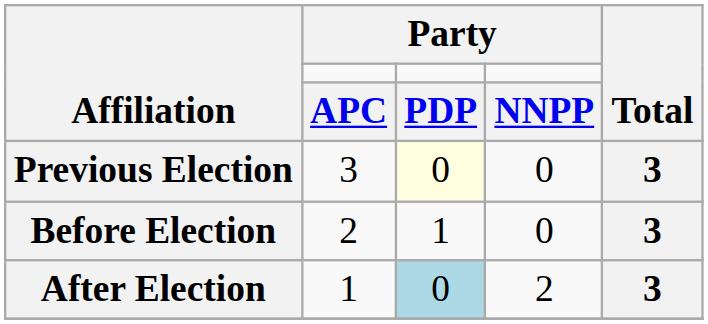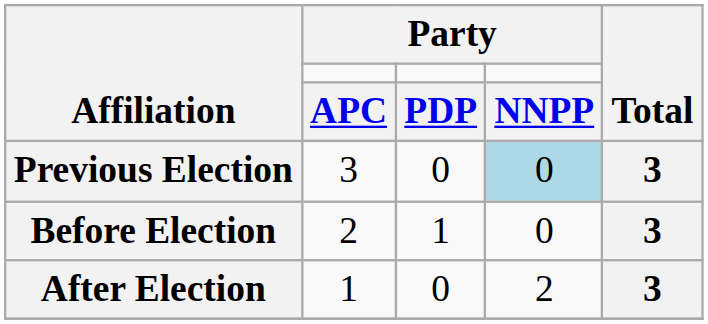(441, 170) lightyellow background -> (441, 170) no background
(544, 170) no background -> (544, 170) lightblue background
(441, 288) lightblue background -> (441, 288) no background
